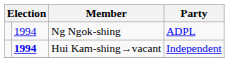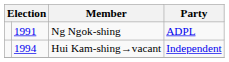(25, 31) 1994 -> (25, 31) 1991
(25, 48) bold -> (25, 48) normal
